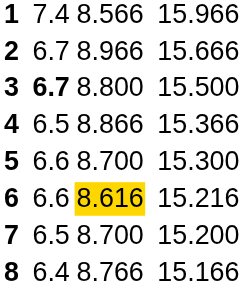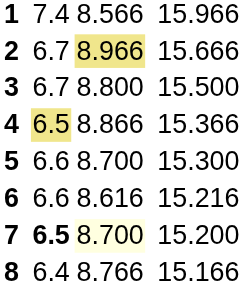(110, 50) no background -> (110, 50) khaki background
(51, 87) bold -> (51, 87) normal
(51, 124) no background -> (51, 124) khaki background
(110, 198) gold background -> (110, 198) no background
(51, 235) normal -> (51, 235) bold
(110, 235) no background -> (110, 235) lightyellow background
